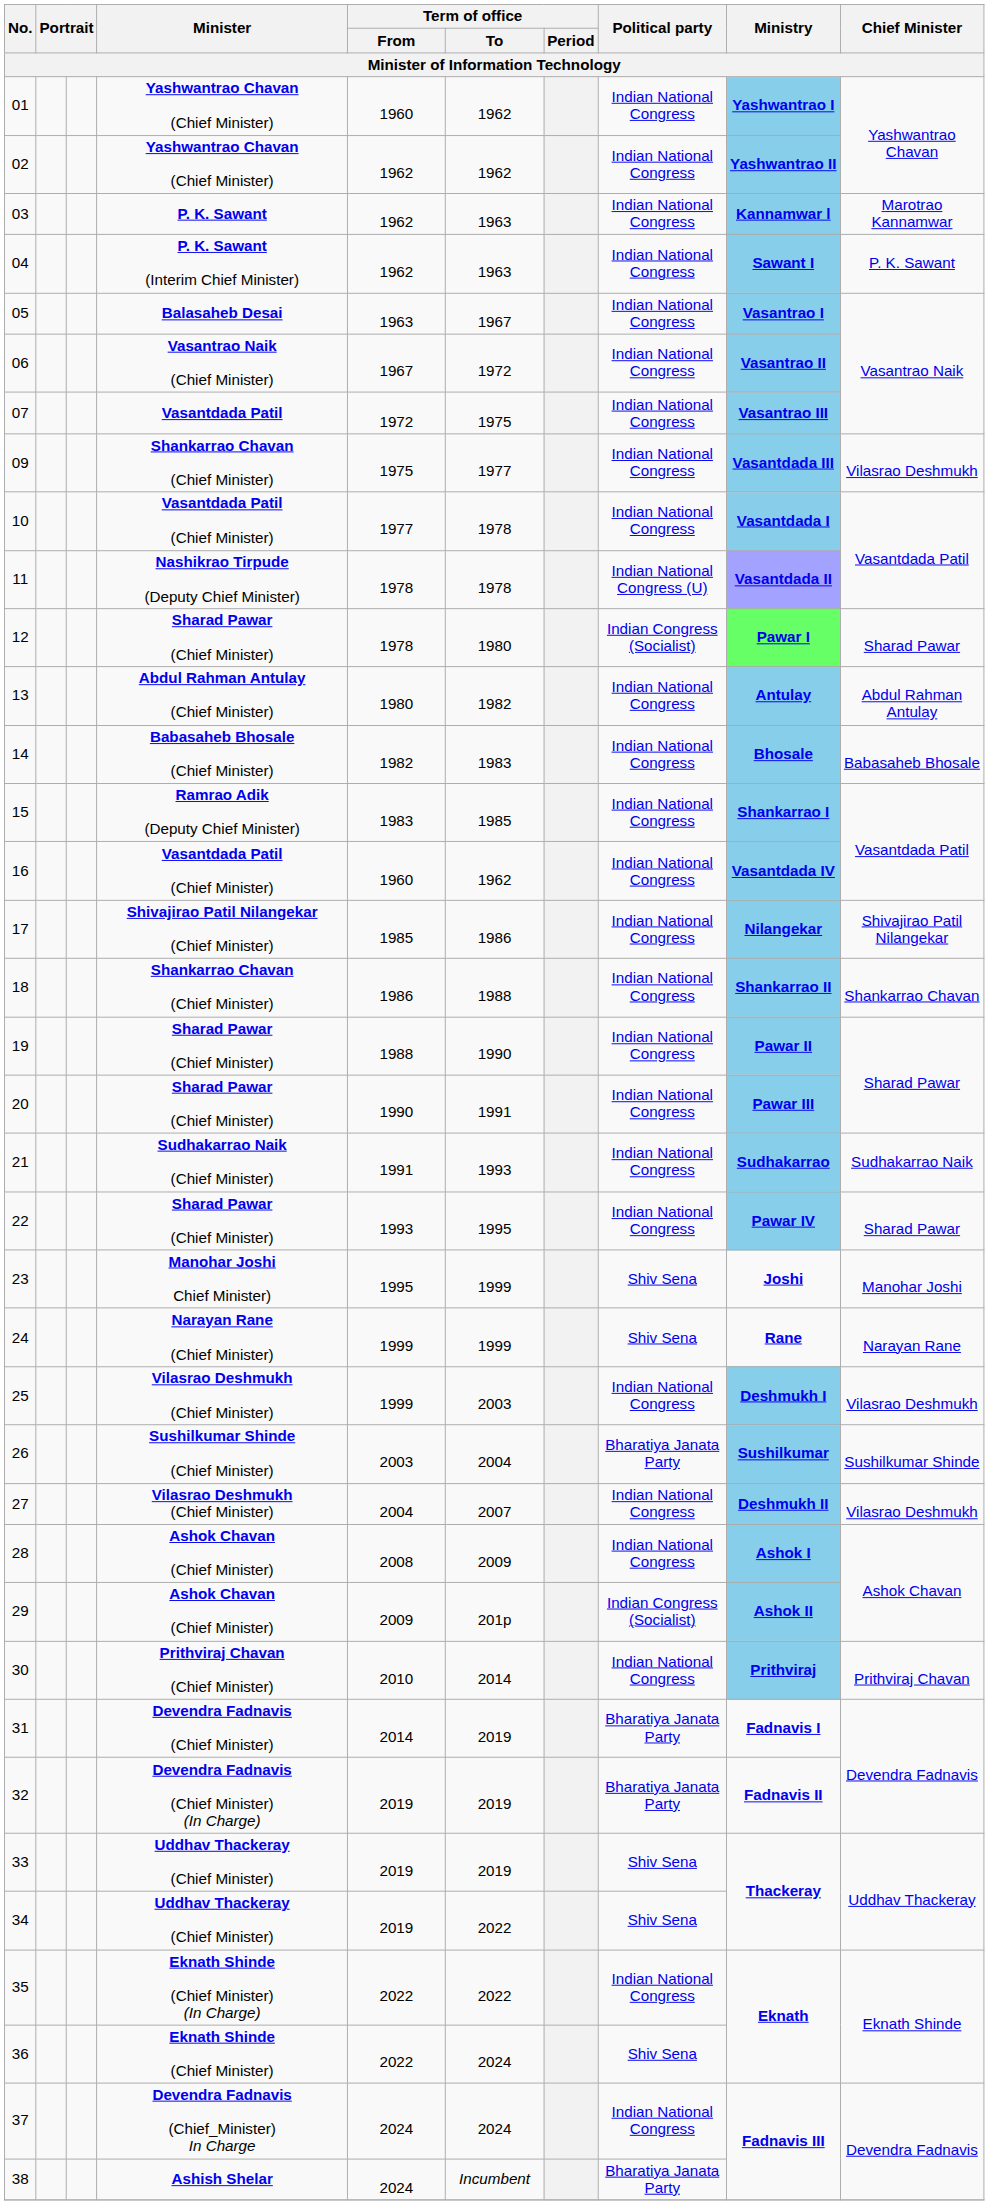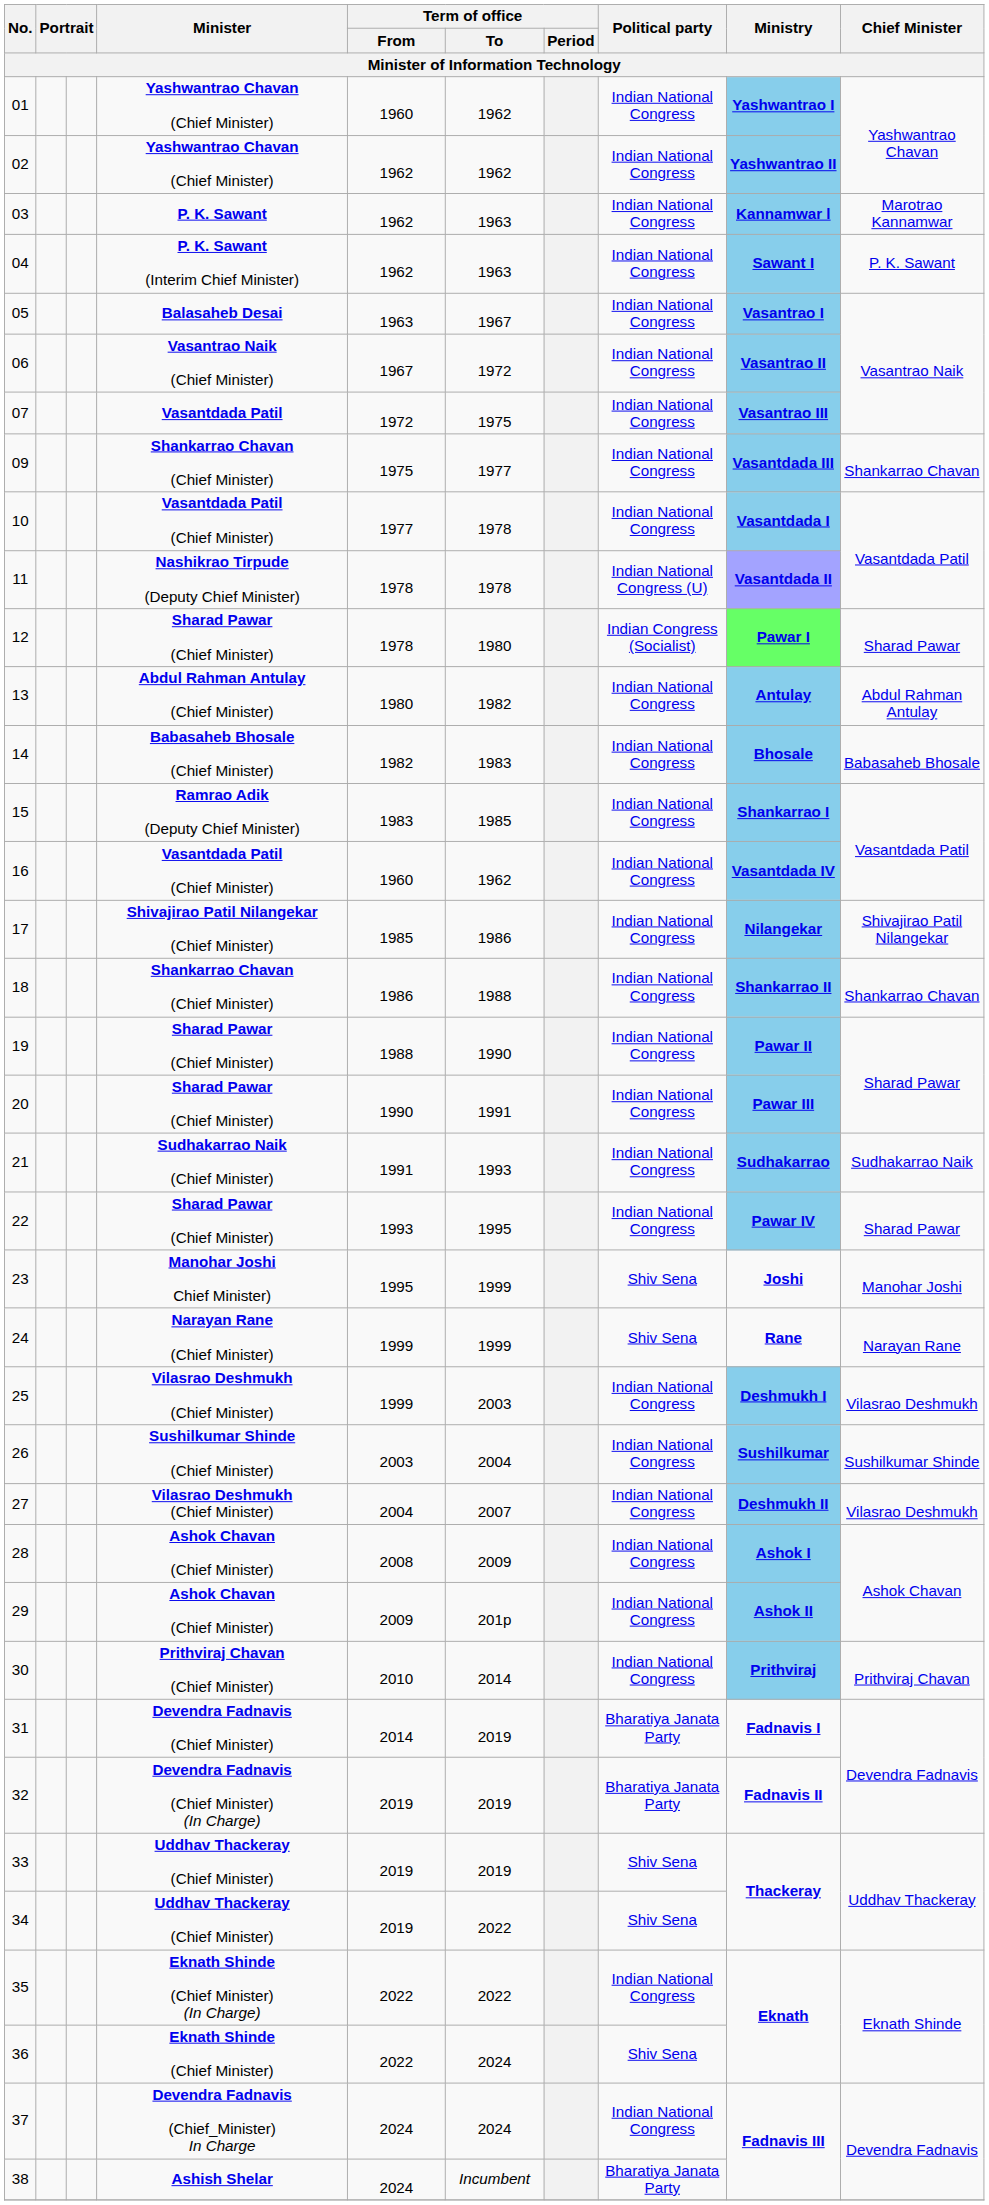(912, 471) Vilasrao Deshmukh -> (912, 471) Shankarrao Chavan
(662, 1454) Bharatiya Janata Party -> (662, 1454) Indian National Congress
(662, 1611) Indian Congress (Socialist) -> (662, 1611) Indian National Congress
